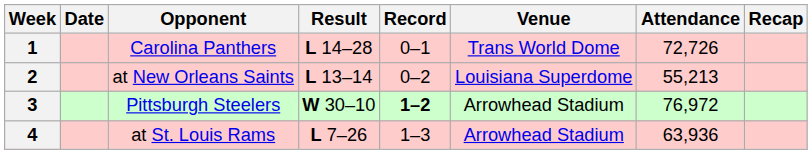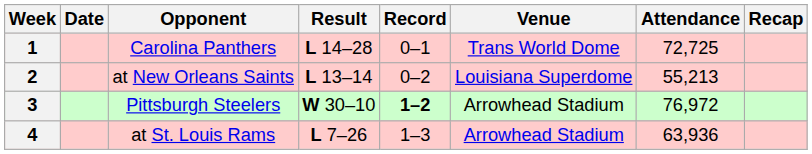(691, 47) 72,726 -> (691, 47) 72,725
